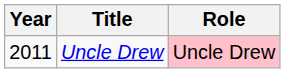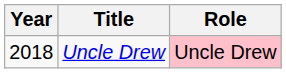(31, 51) 2011 -> (31, 51) 2018
